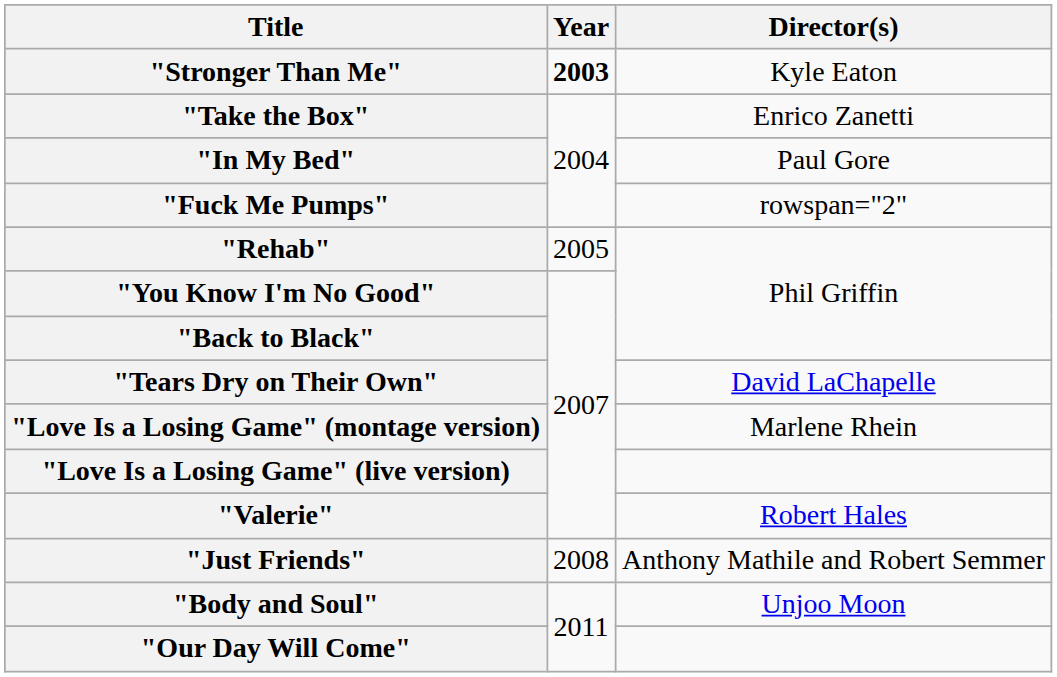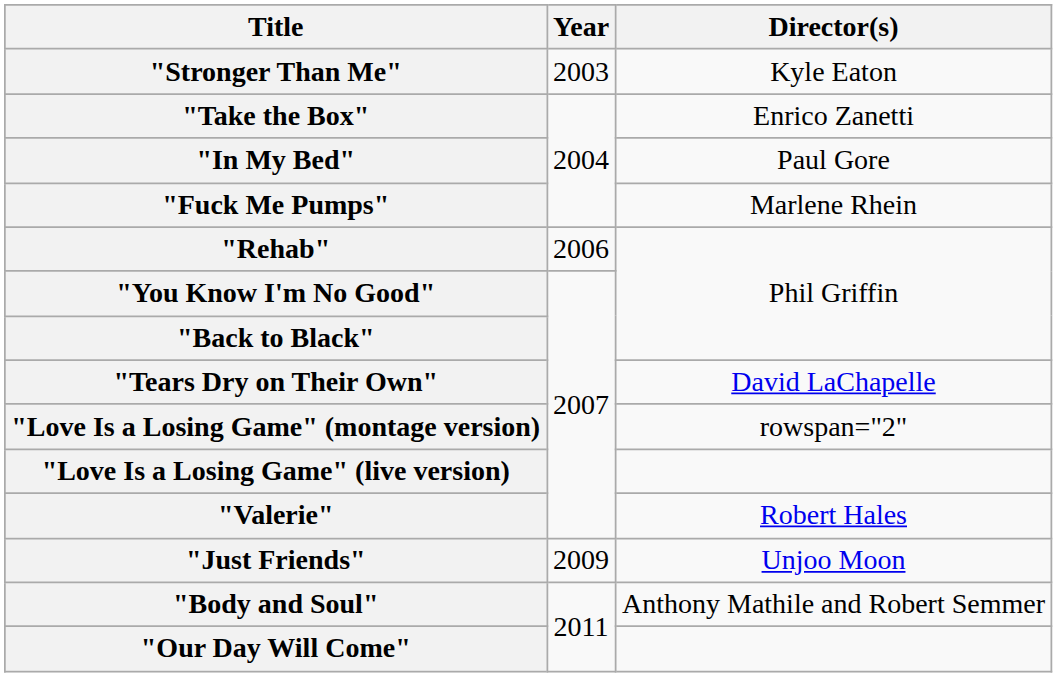(581, 71) bold -> (581, 71) normal
(834, 204) rowspan="2" -> (834, 204) Marlene Rhein
(581, 248) 2005 -> (581, 248) 2006
(834, 426) Marlene Rhein -> (834, 426) rowspan="2"
(581, 559) 2008 -> (581, 559) 2009
(834, 559) Anthony Mathile and Robert Semmer -> (834, 559) Unjoo Moon
(834, 603) Unjoo Moon -> (834, 603) Anthony Mathile and Robert Semmer
